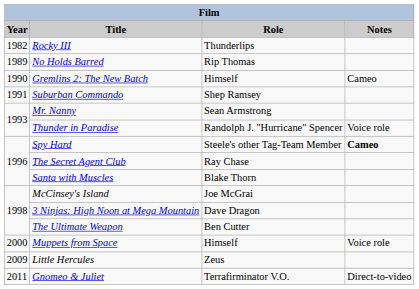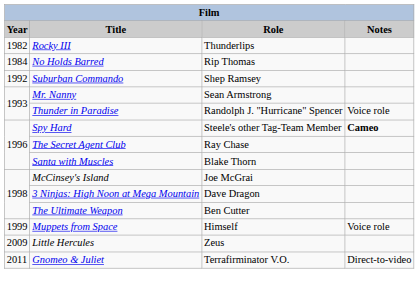(17, 62) 1989 -> (17, 62) 1984
- row: (90, 78)
(17, 95) 1991 -> (17, 78) 1992
(17, 243) 2000 -> (17, 227) 1999
